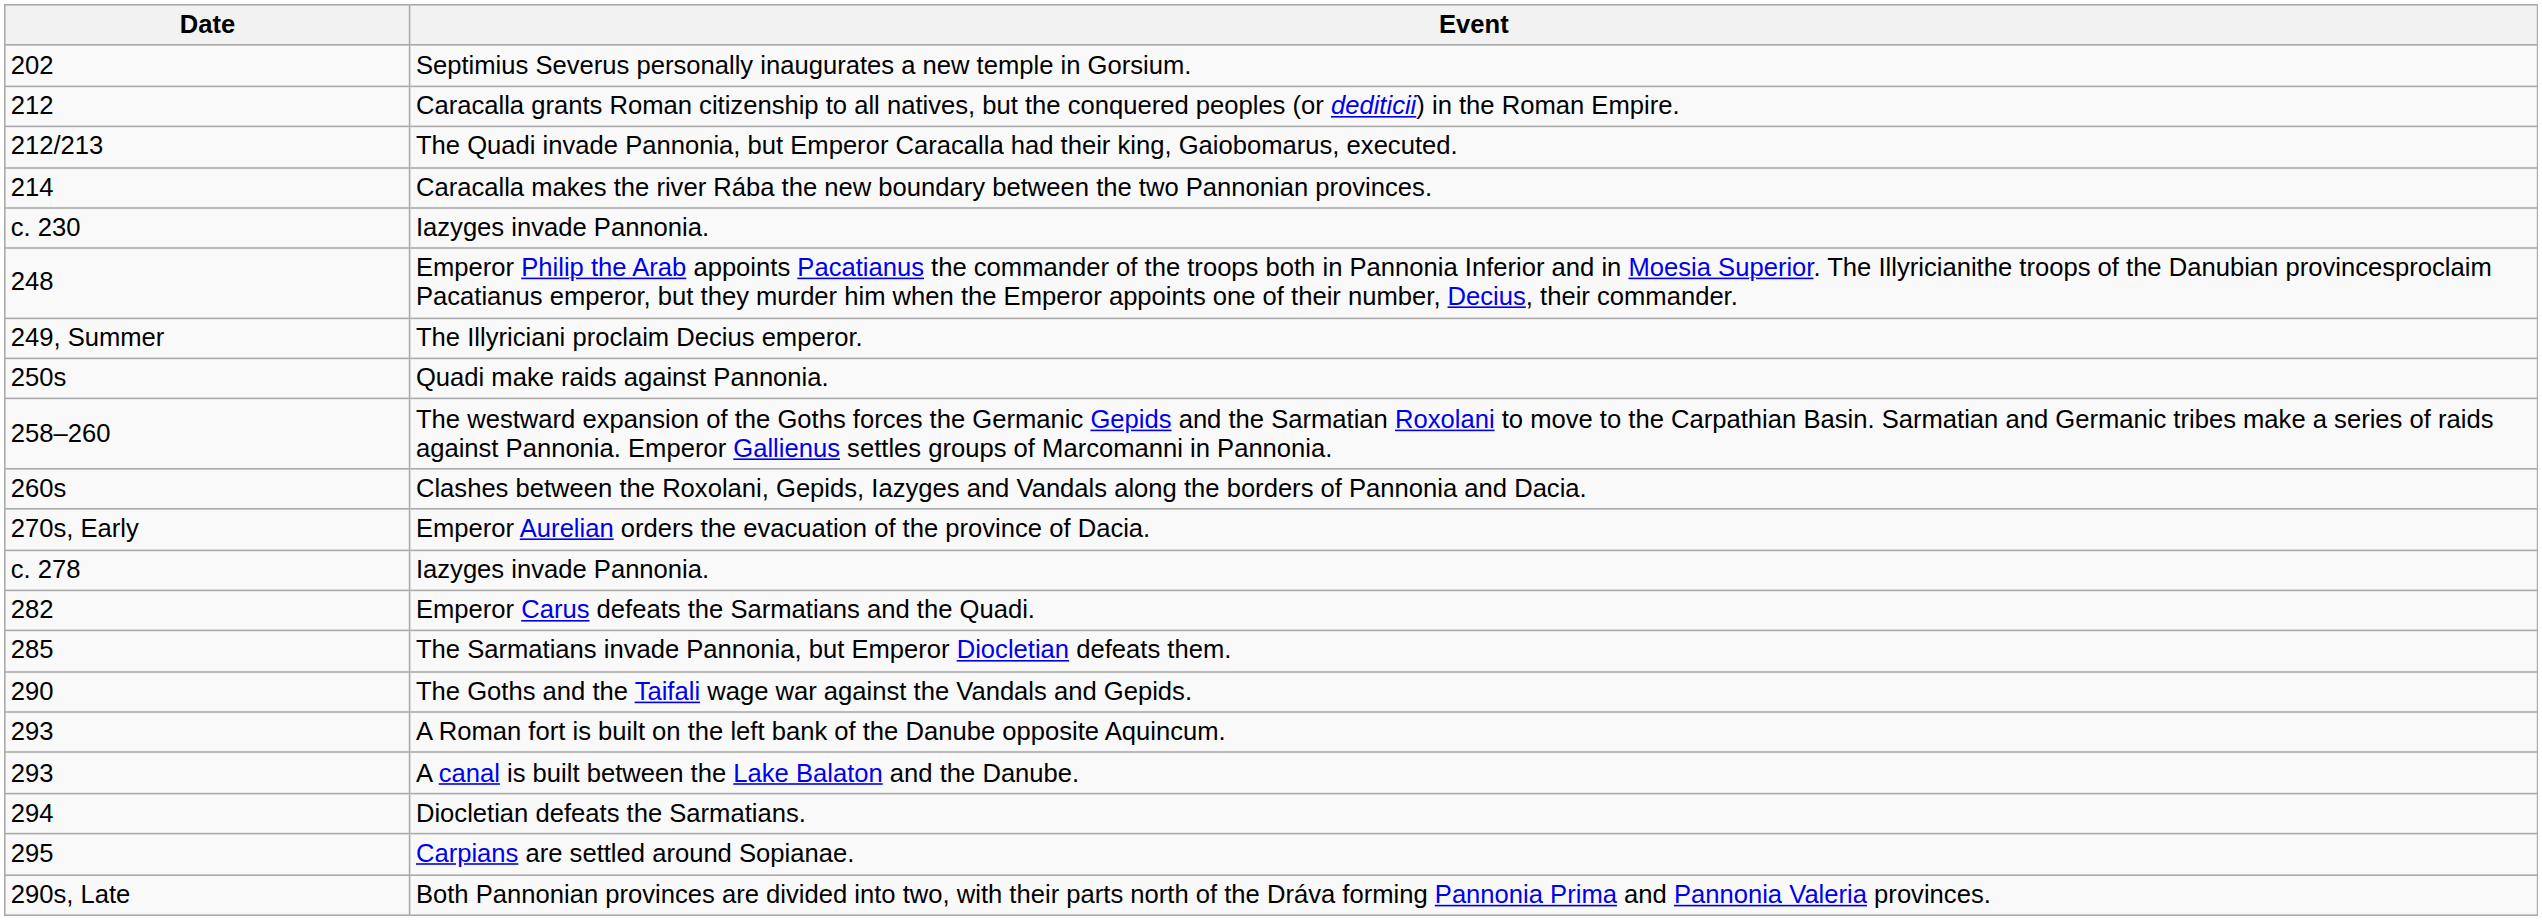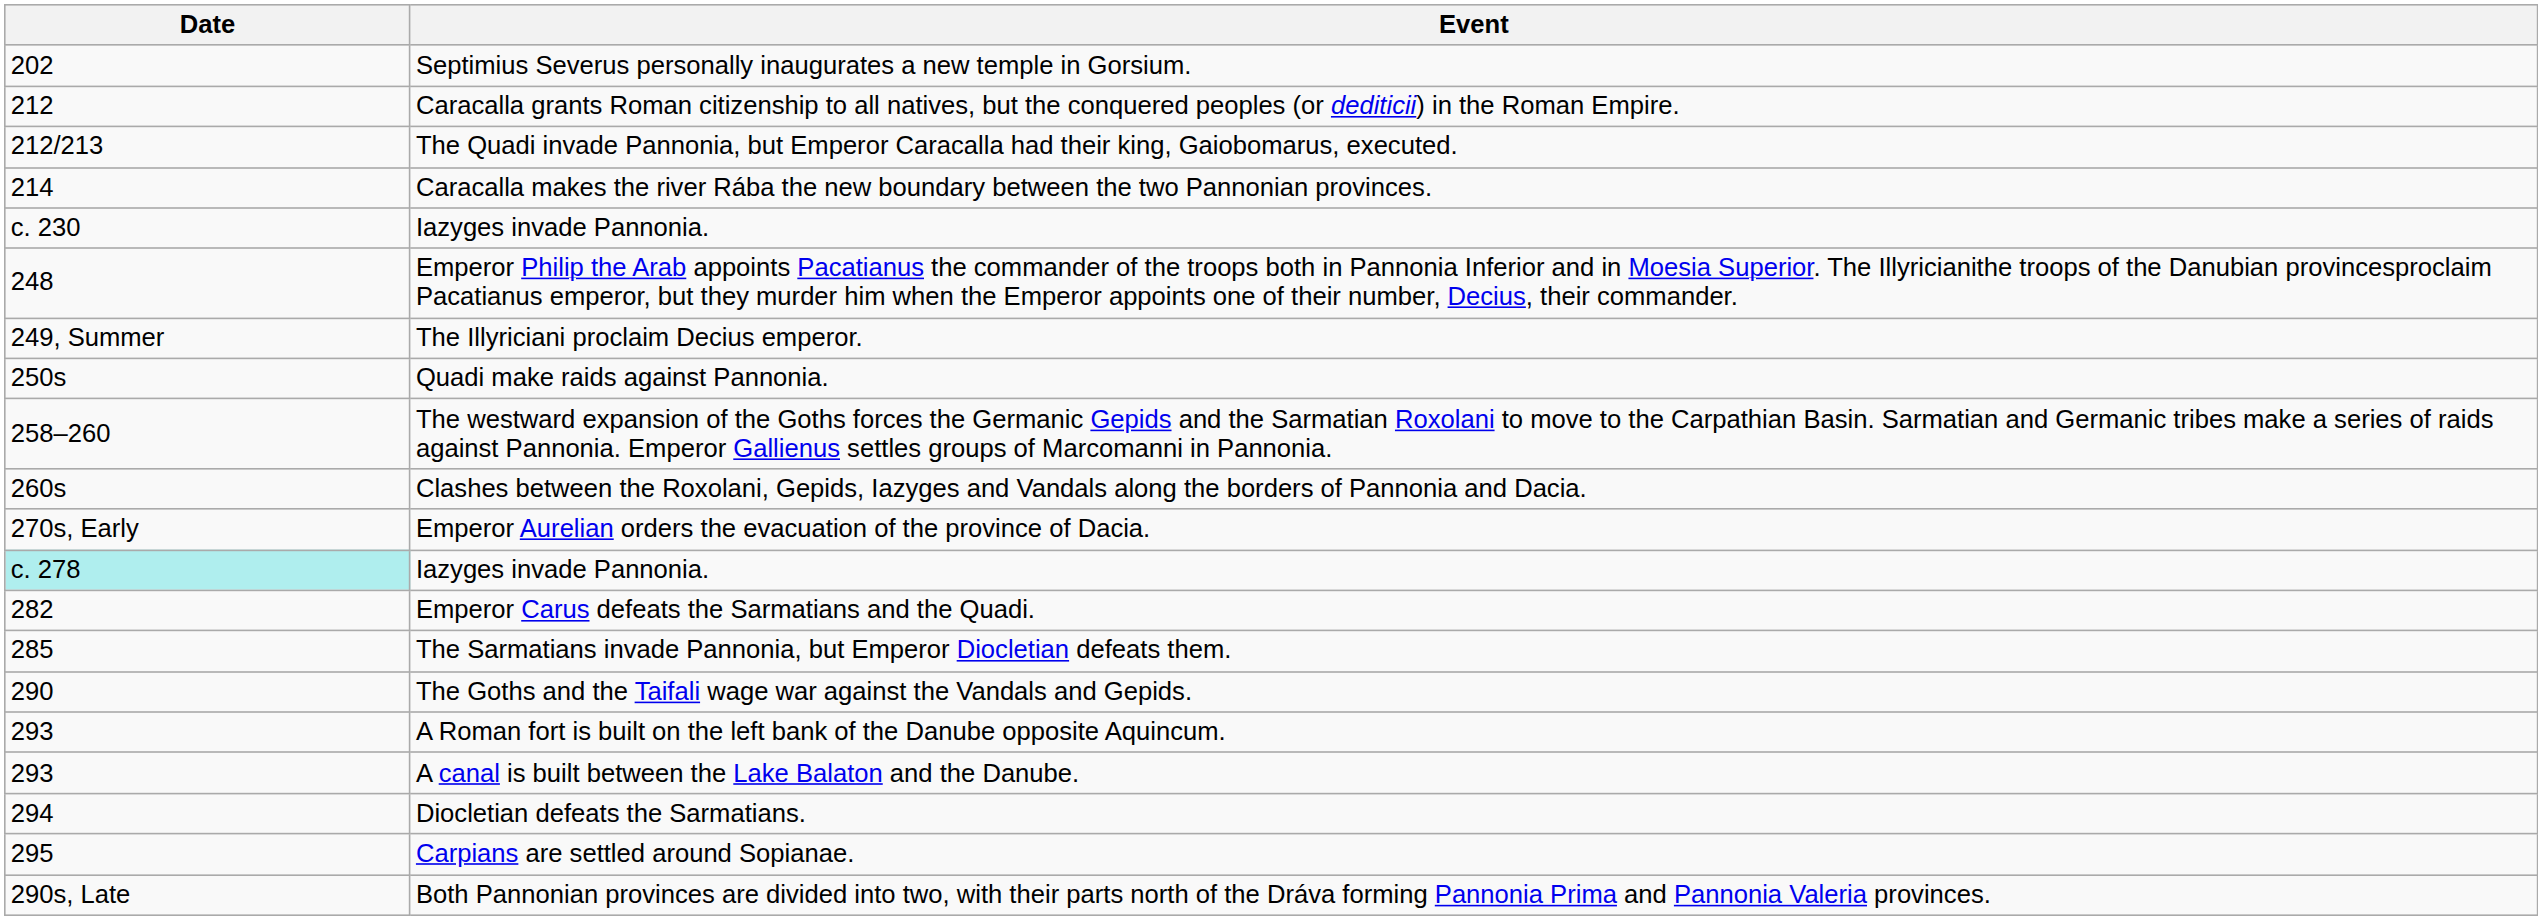(46, 569) no background -> (46, 569) paleturquoise background
